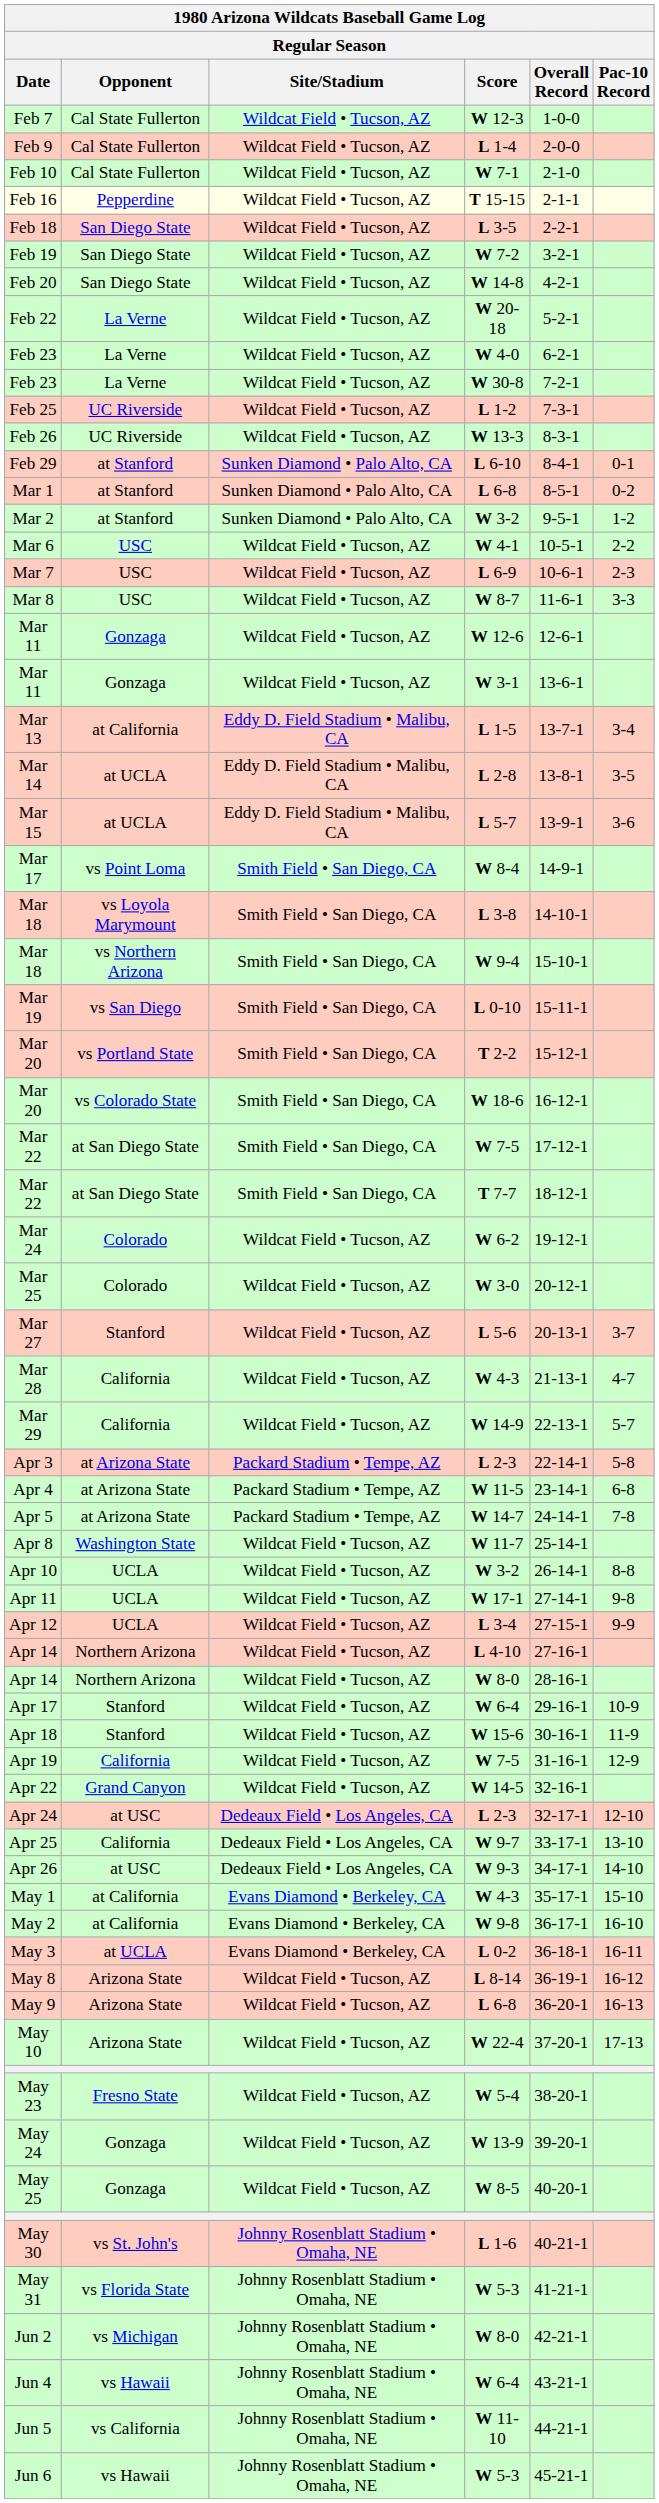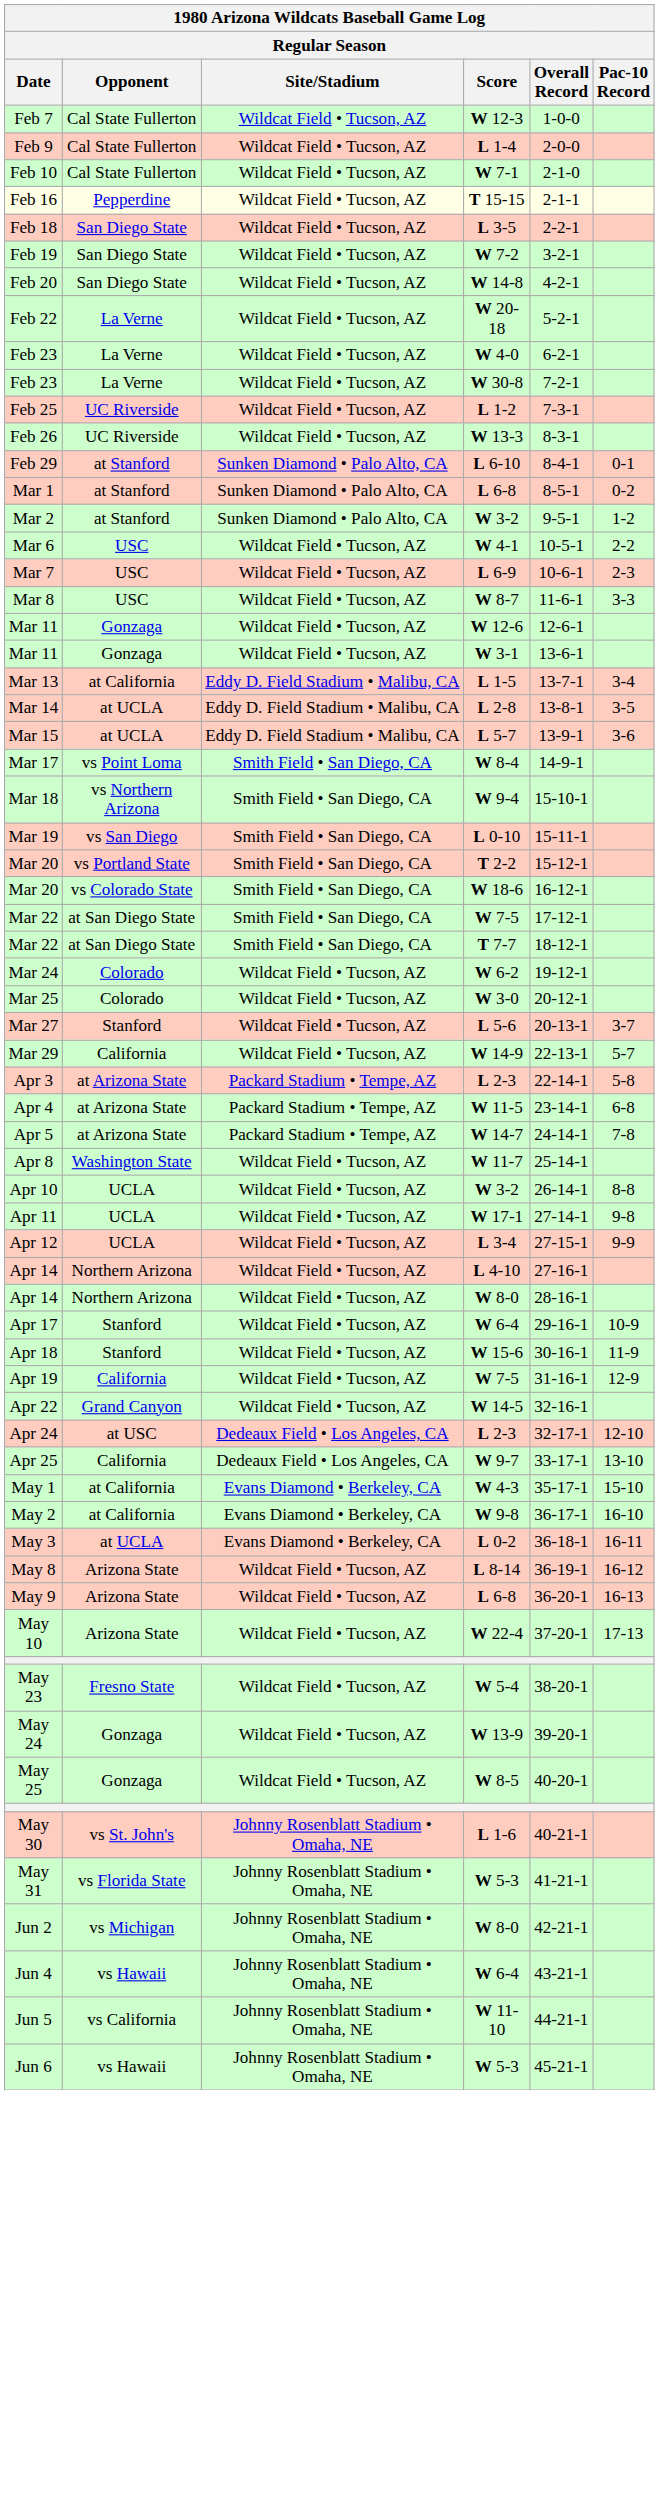- row: (33, 914)
- row: (33, 1378)
- row: (33, 1869)
